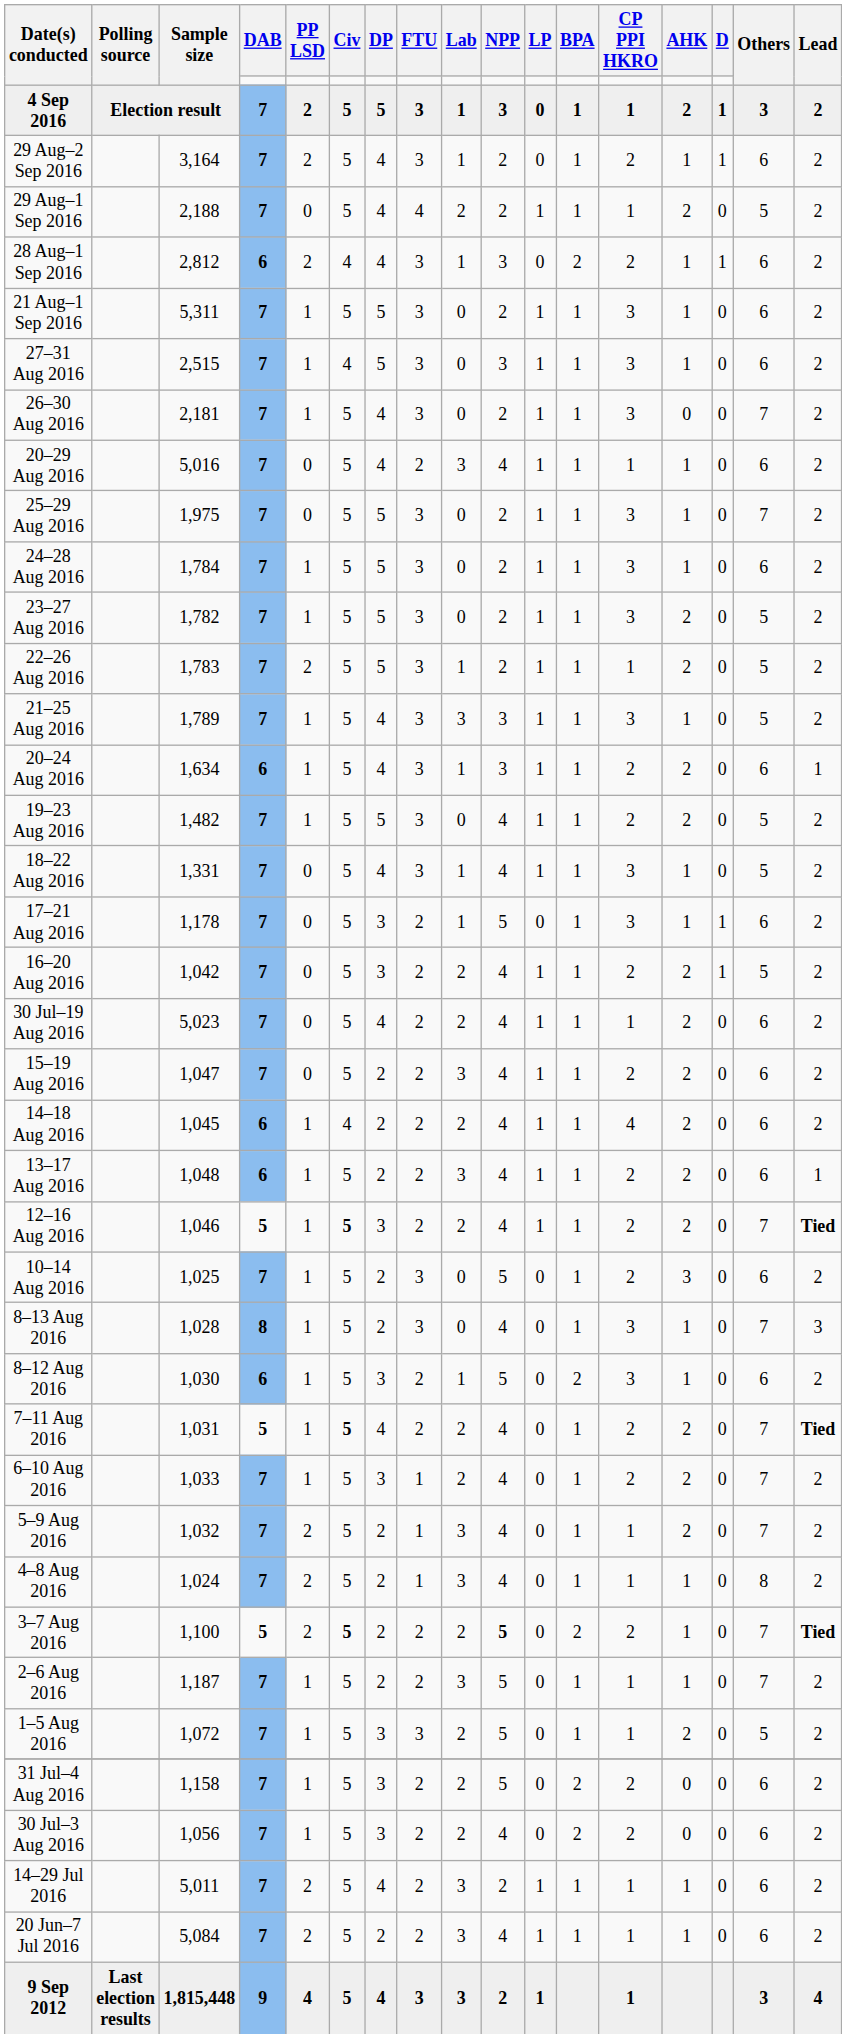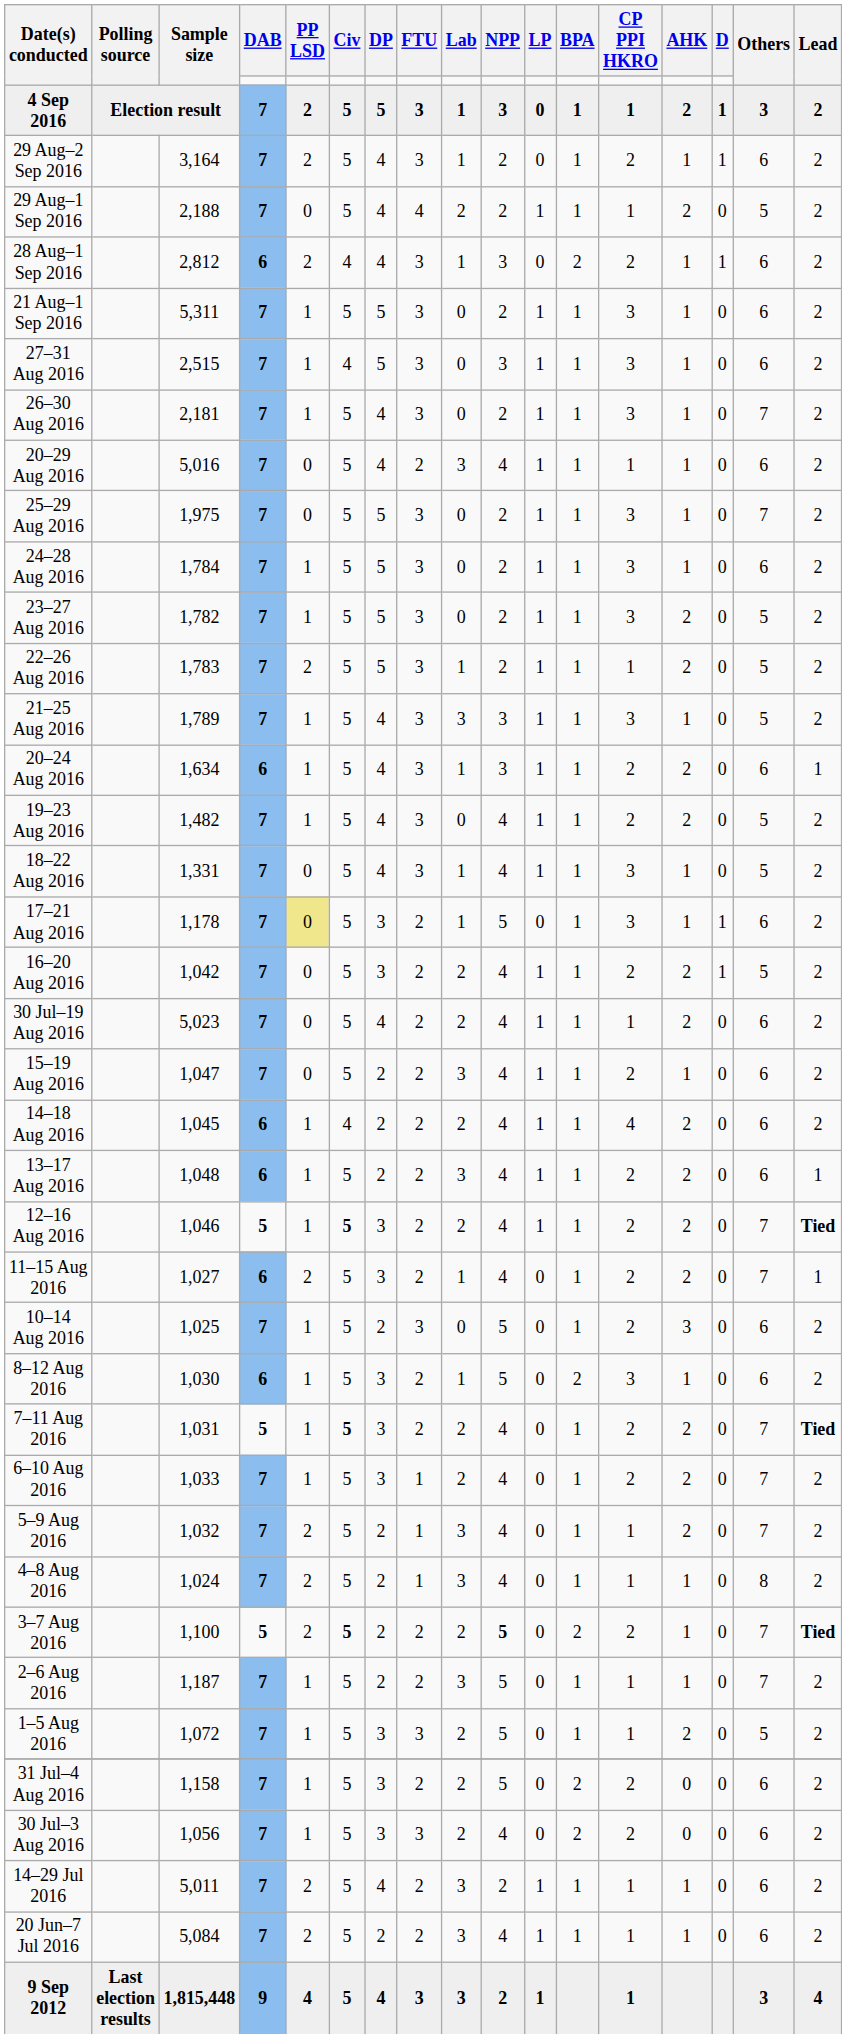(687, 414) 0 -> (687, 414) 1
(381, 820) 5 -> (381, 820) 4
(308, 921) no background -> (308, 921) khaki background
(687, 1073) 2 -> (687, 1073) 1
+ row: (48, 1276)
- row: (48, 1327)
(381, 1428) 4 -> (381, 1428) 3
(419, 1834) 2 -> (419, 1834) 3
